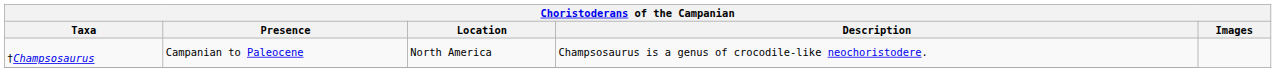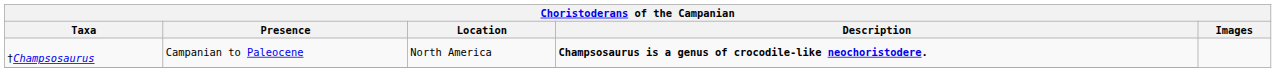(743, 53) normal -> (743, 53) bold
